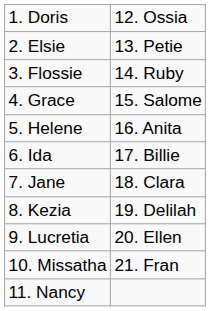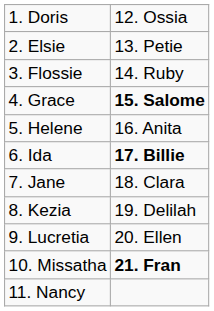(158, 100) normal -> (160, 100) bold
(147, 155) normal -> (150, 155) bold
(147, 264) normal -> (148, 264) bold
